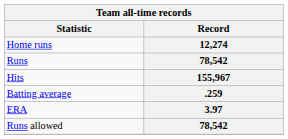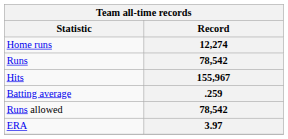rows swapped: (17, 110) <-> (35, 126)
